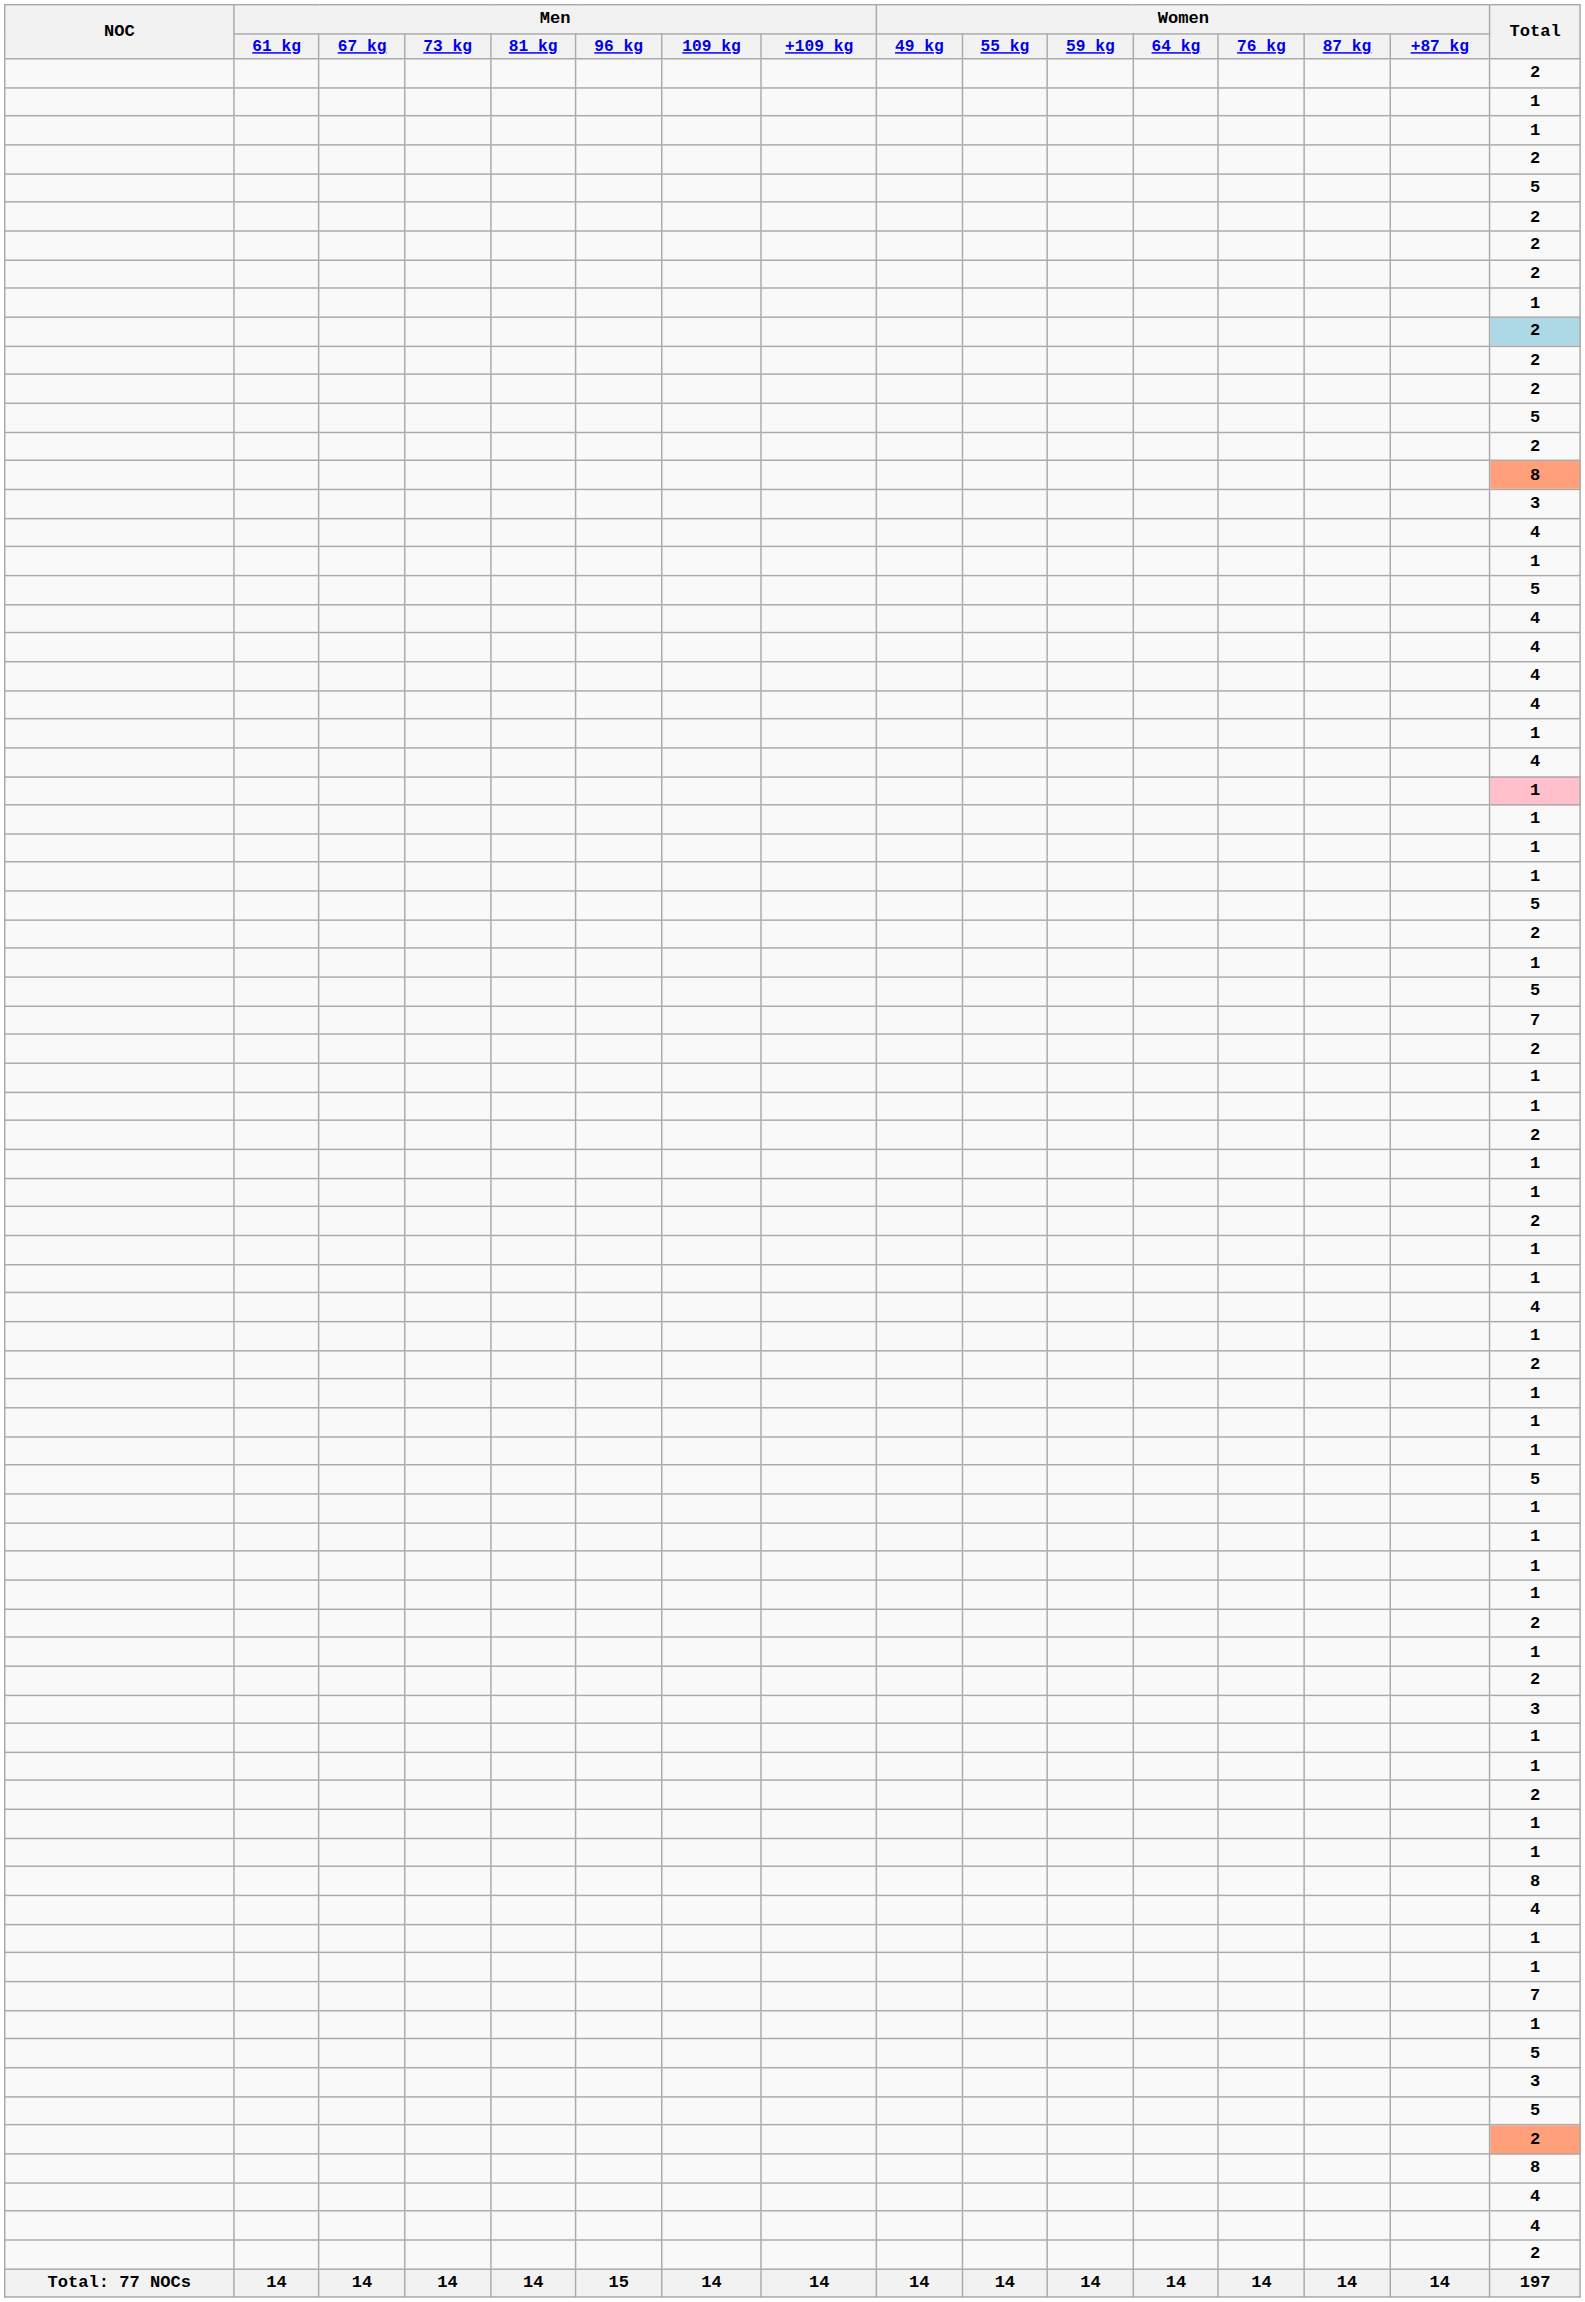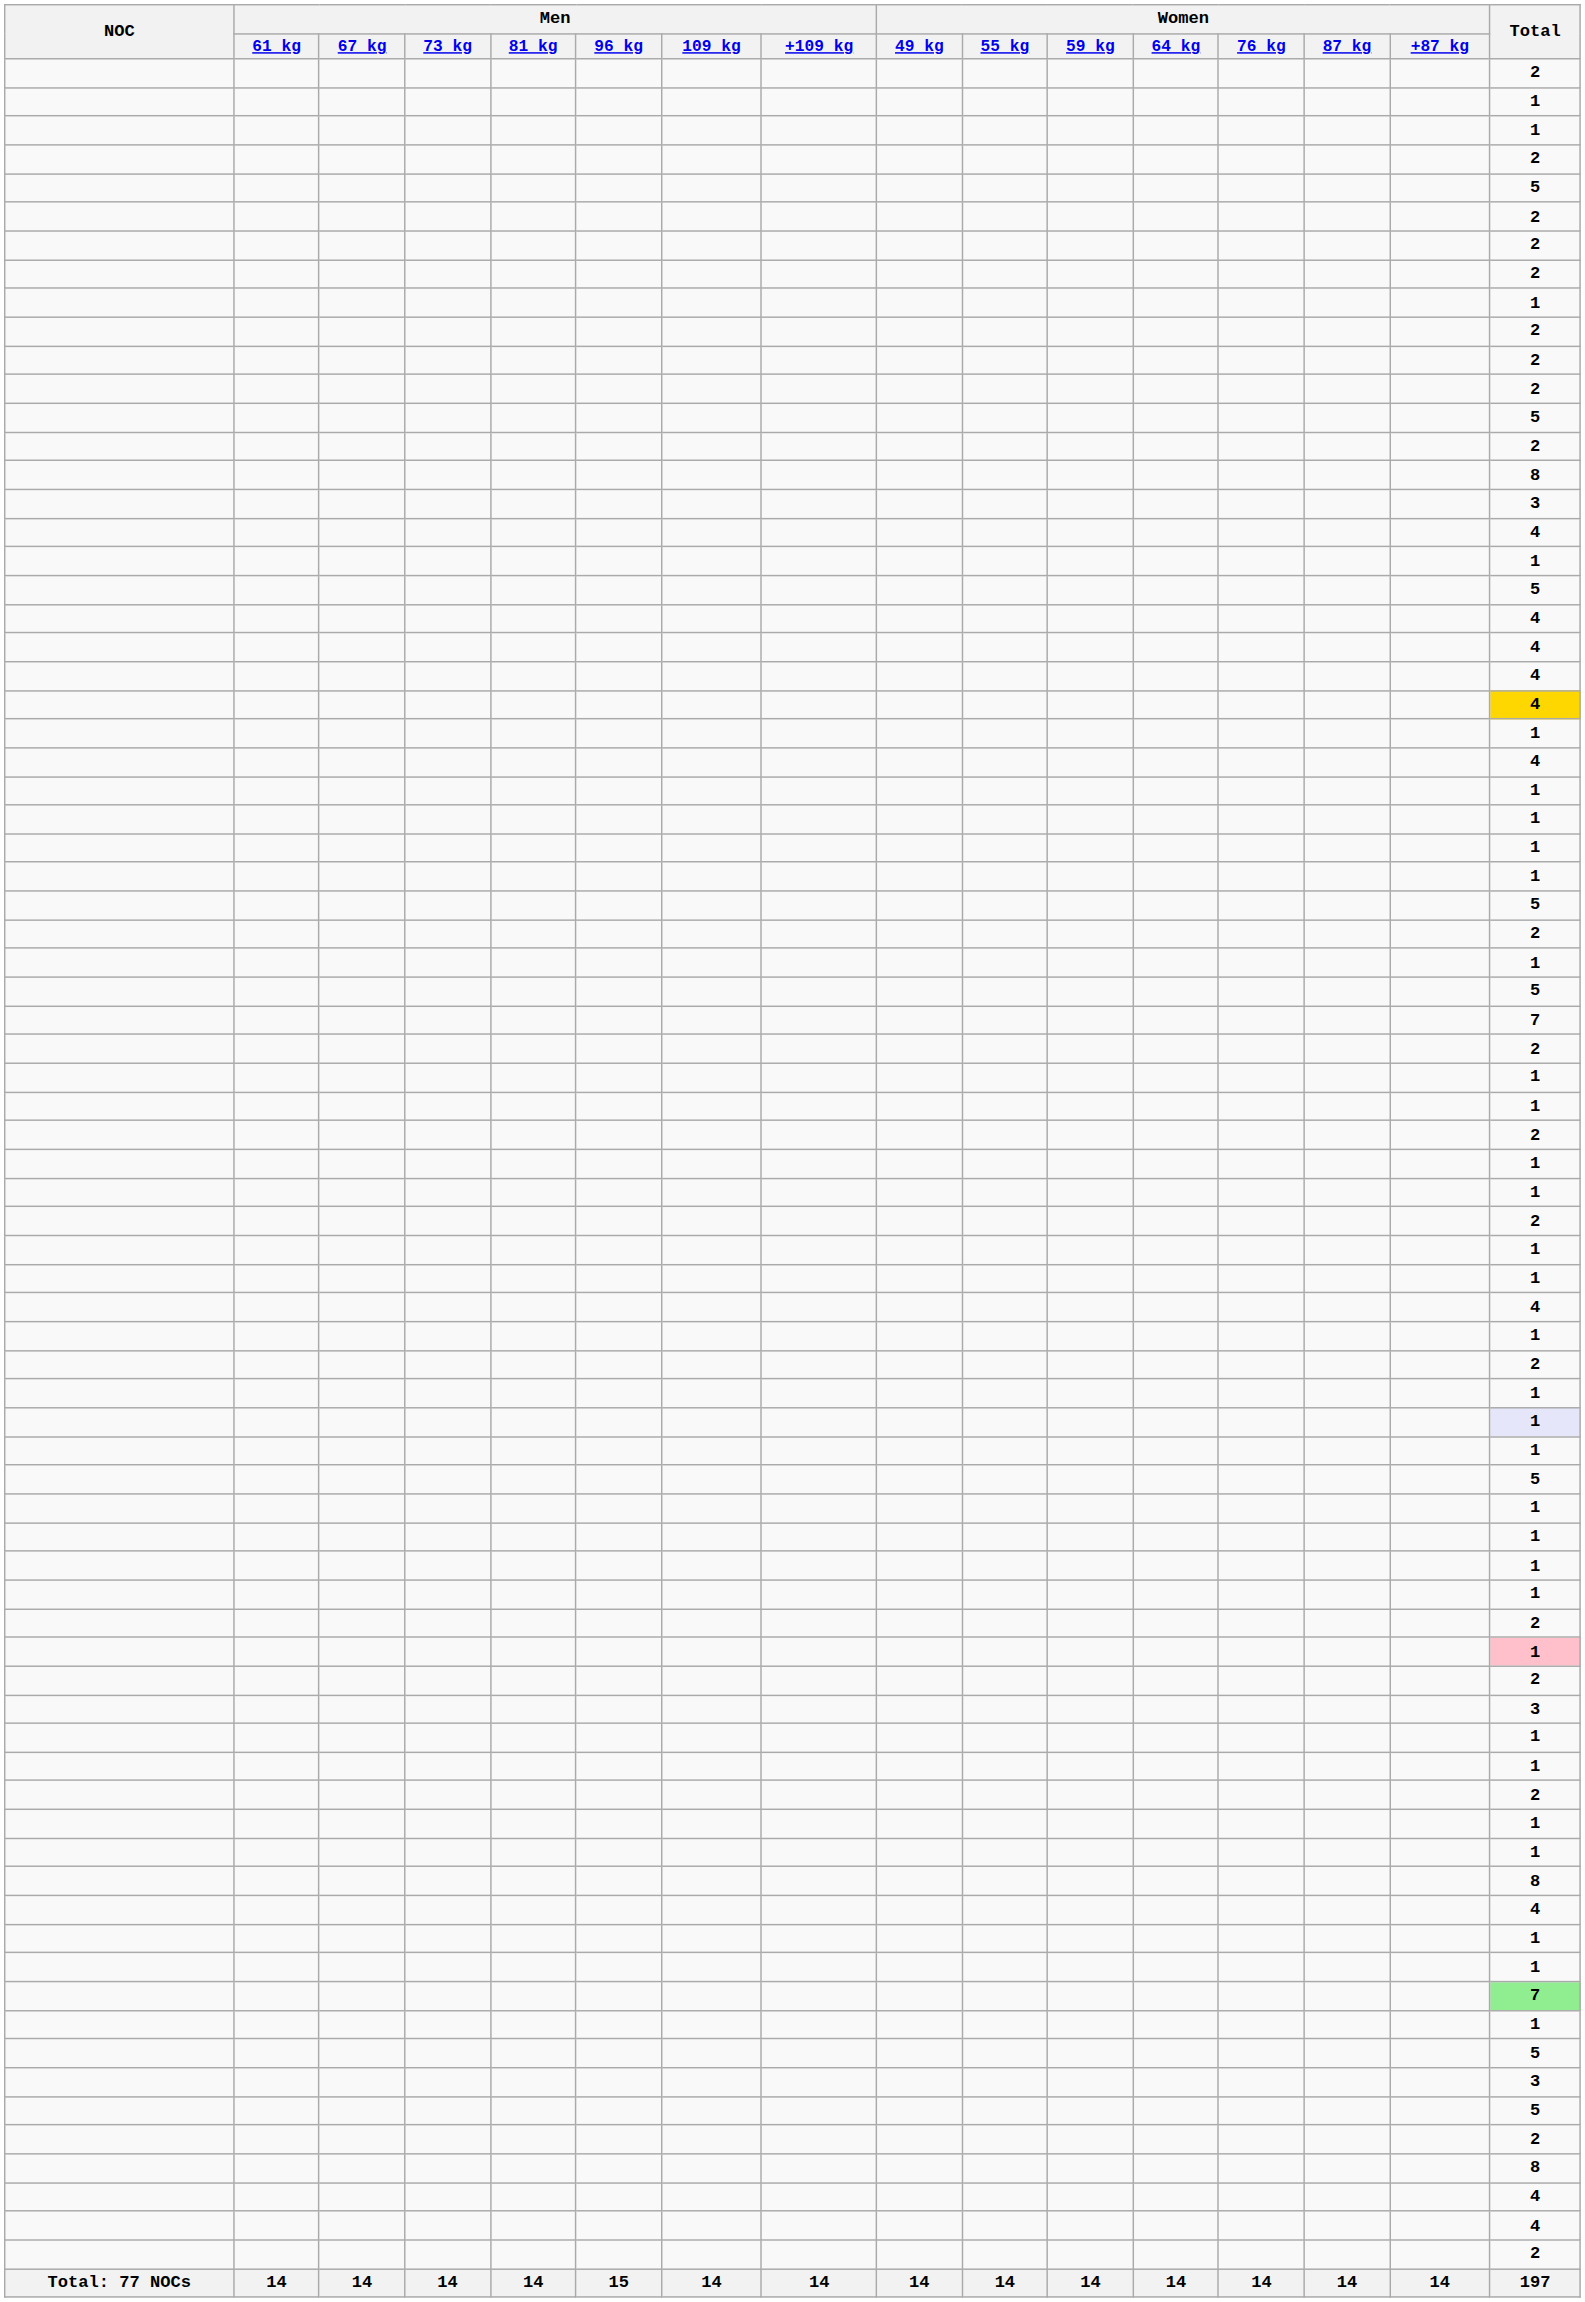(1535, 331) lightblue background -> (1535, 331) no background
(1535, 475) lightsalmon background -> (1535, 475) no background
(1535, 704) no background -> (1535, 704) gold background
(1535, 790) pink background -> (1535, 790) no background
(1535, 1422) no background -> (1535, 1422) lavender background
(1535, 1651) no background -> (1535, 1651) pink background
(1535, 1996) no background -> (1535, 1996) lightgreen background
(1535, 2139) lightsalmon background -> (1535, 2139) no background
